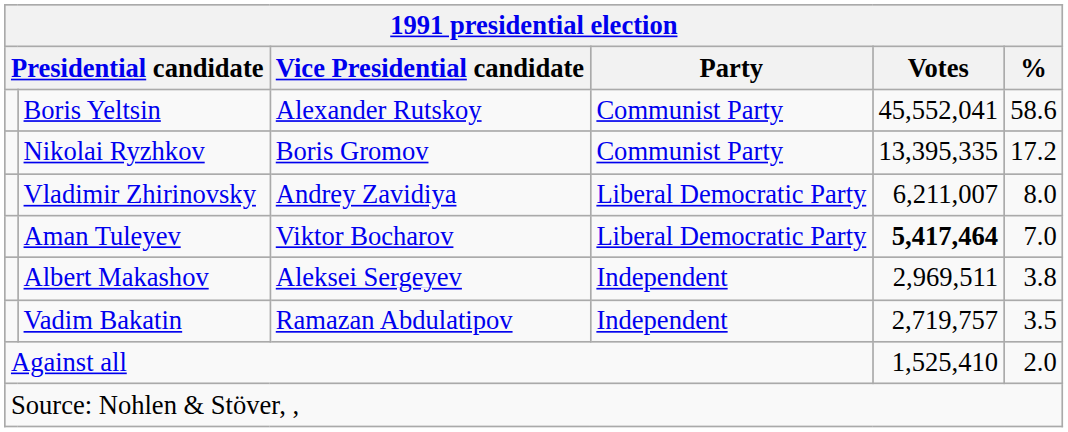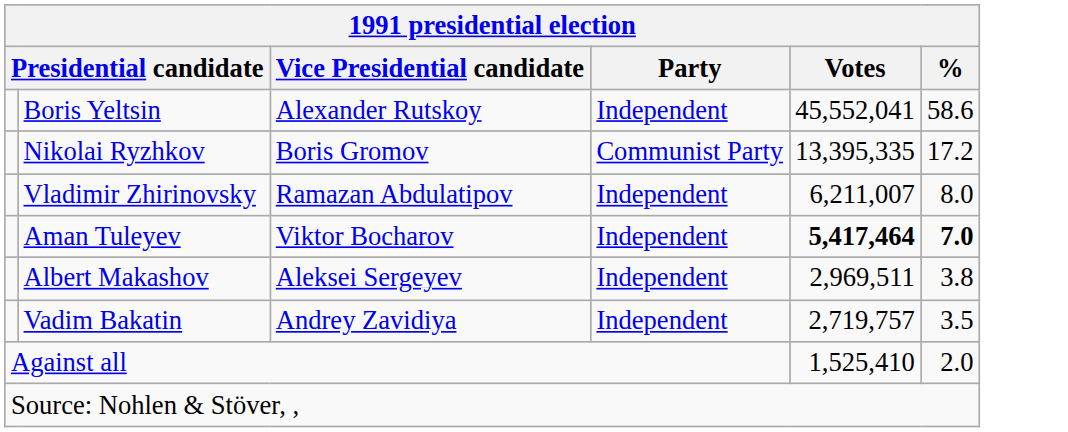(690, 109) Communist Party -> (662, 109) Independent
(366, 194) Andrey Zavidiya -> (394, 194) Ramazan Abdulatipov
(731, 194) Liberal Democratic Party -> (662, 194) Independent
(731, 236) Liberal Democratic Party -> (662, 236) Independent
(1040, 236) normal -> (957, 236) bold
(394, 320) Ramazan Abdulatipov -> (366, 320) Andrey Zavidiya
